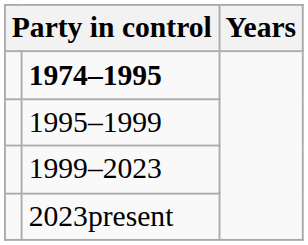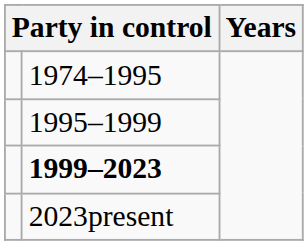(95, 74) bold -> (95, 74) normal
(95, 168) normal -> (95, 168) bold
